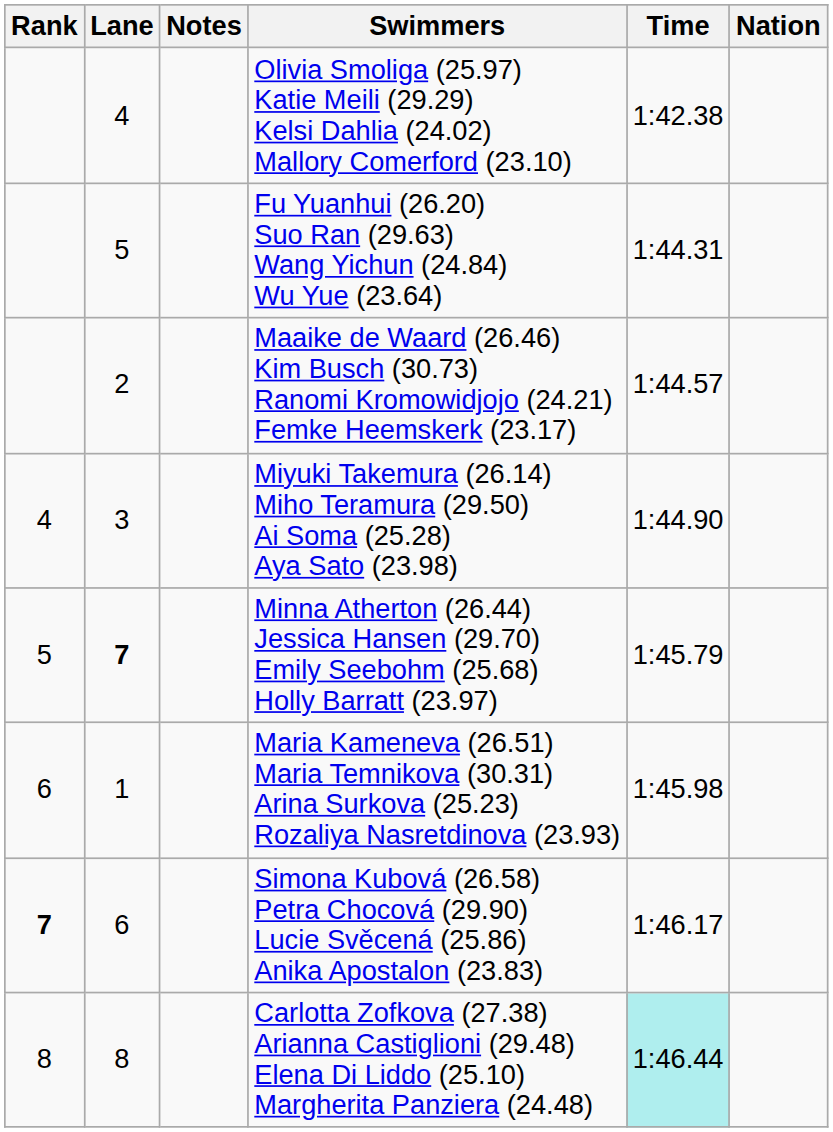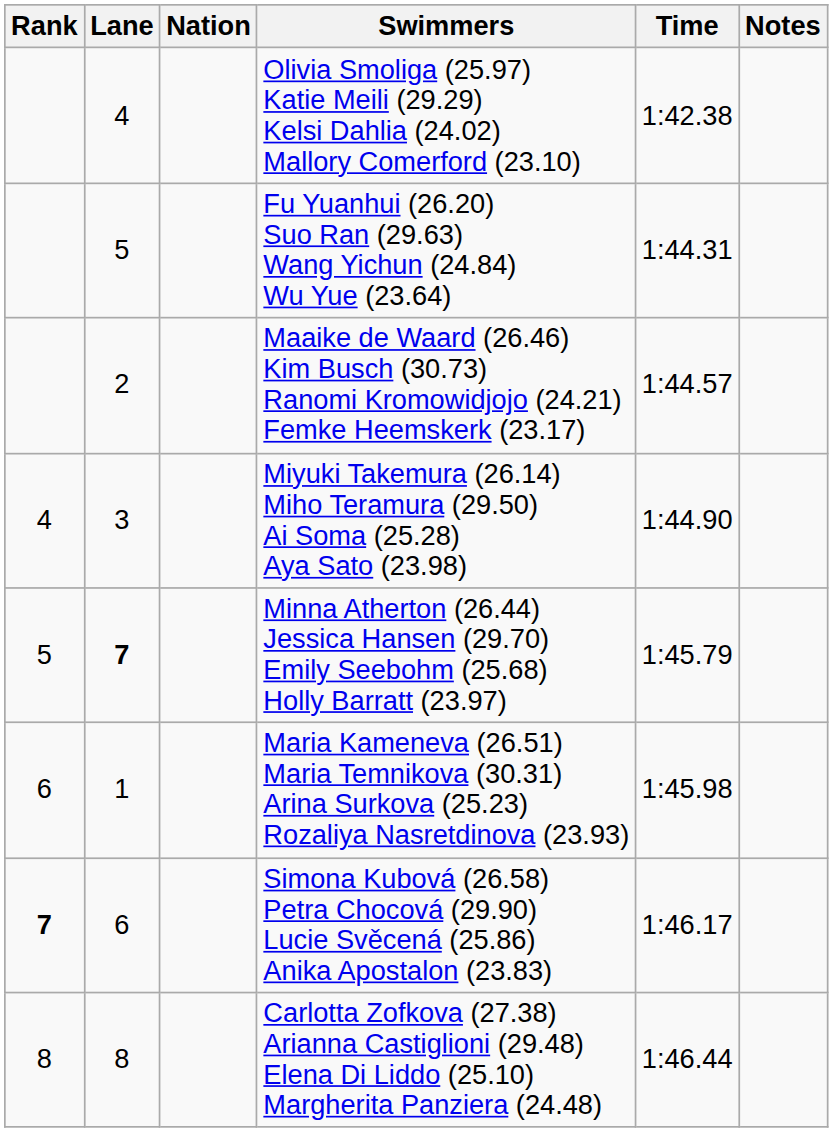columns swapped: (778, 26) <-> (204, 26)
(678, 1059) paleturquoise background -> (687, 1059) no background
